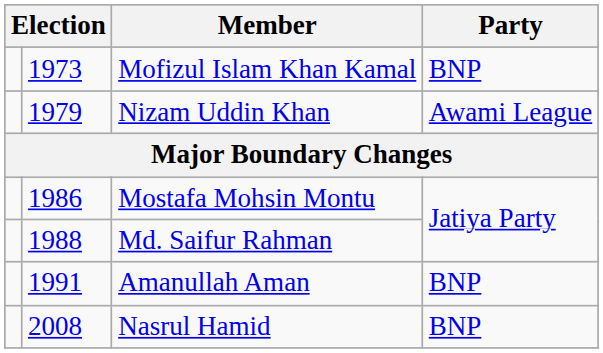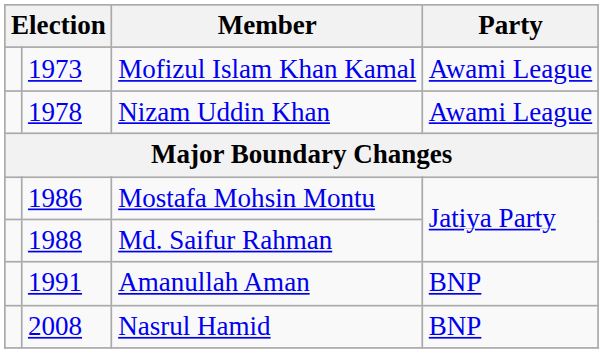(455, 68) BNP -> (510, 68) Awami League
(55, 111) 1979 -> (55, 111) 1978
